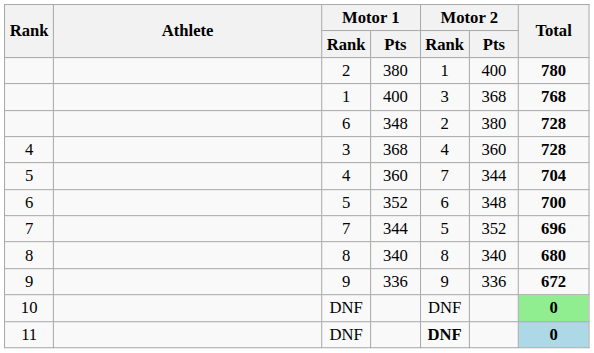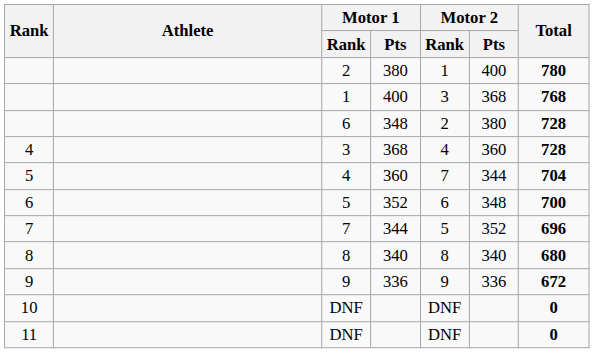(554, 307) lightgreen background -> (554, 307) no background
(445, 334) bold -> (445, 334) normal
(554, 334) lightblue background -> (554, 334) no background
